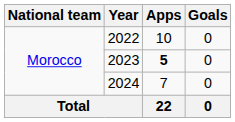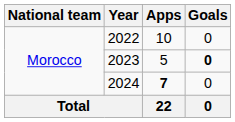(164, 60) bold -> (164, 60) normal
(208, 60) normal -> (208, 60) bold
(164, 83) normal -> (164, 83) bold
